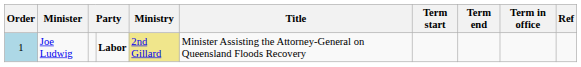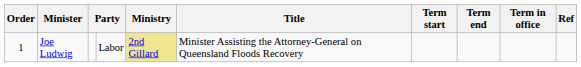(21, 47) lightblue background -> (21, 47) no background
(112, 47) bold -> (111, 47) normal
